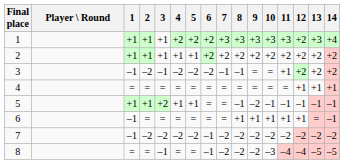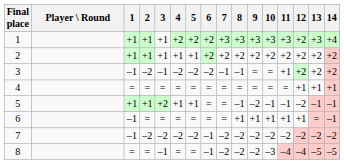(301, 103) –1 -> (301, 103) –2
